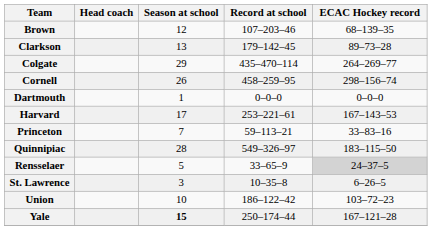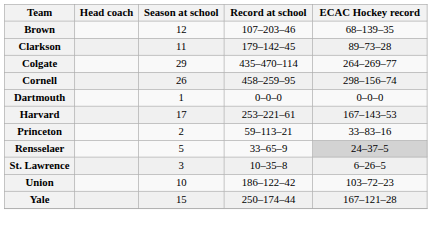(181, 47) 13 -> (181, 47) 11
(181, 132) 7 -> (181, 132) 2
- row: (40, 149)
(181, 217) bold -> (181, 200) normal
